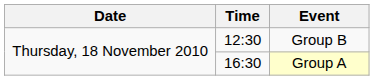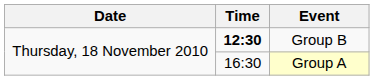(243, 39) normal -> (243, 39) bold
